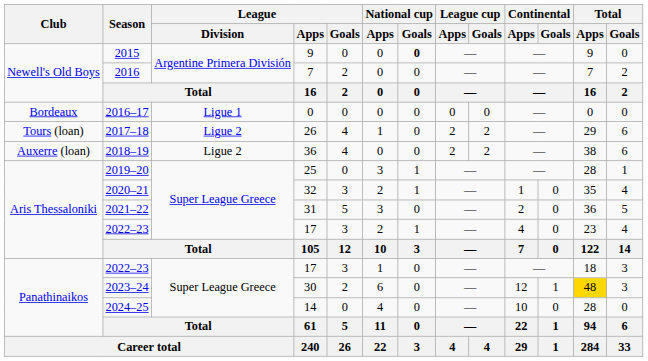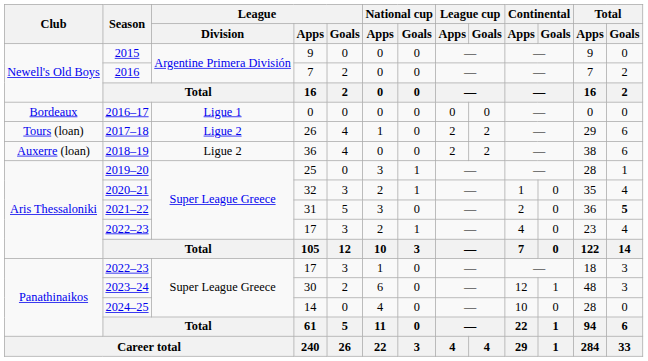(417, 53) bold -> (417, 53) normal
(624, 209) normal -> (624, 209) bold
(590, 287) gold background -> (590, 287) no background
